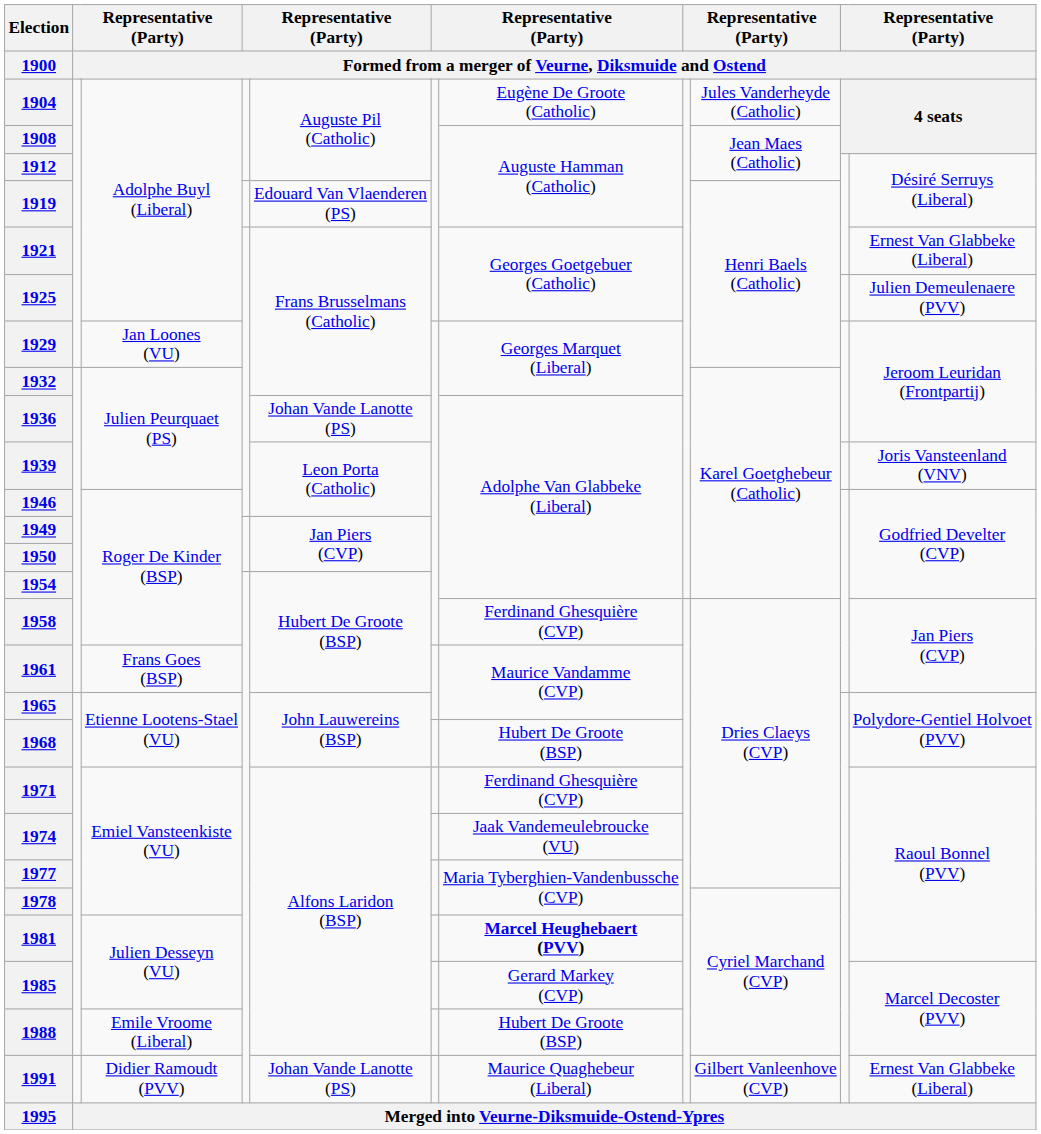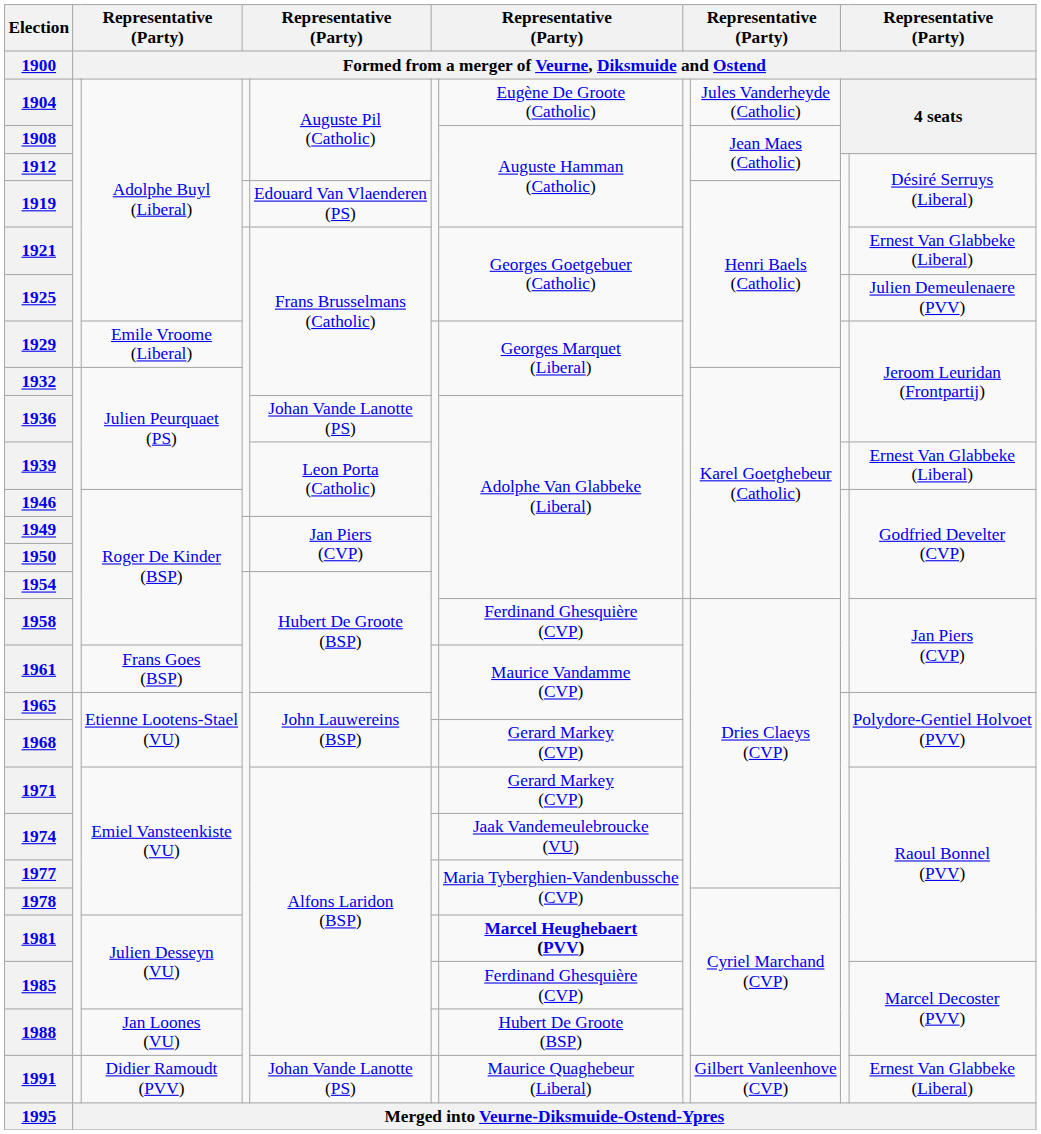(161, 344) Jan Loones (VU) -> (161, 344) Emile Vroome (Liberal)
(942, 465) Joris Vansteenland (VNV) -> (942, 465) Ernest Van Glabbeke (Liberal)
(561, 743) Hubert De Groote (BSP) -> (561, 743) Gerard Markey (CVP)
(561, 789) Ferdinand Ghesquière (CVP) -> (561, 789) Gerard Markey (CVP)
(561, 985) Gerard Markey (CVP) -> (561, 985) Ferdinand Ghesquière (CVP)
(161, 1032) Emile Vroome (Liberal) -> (161, 1032) Jan Loones (VU)
